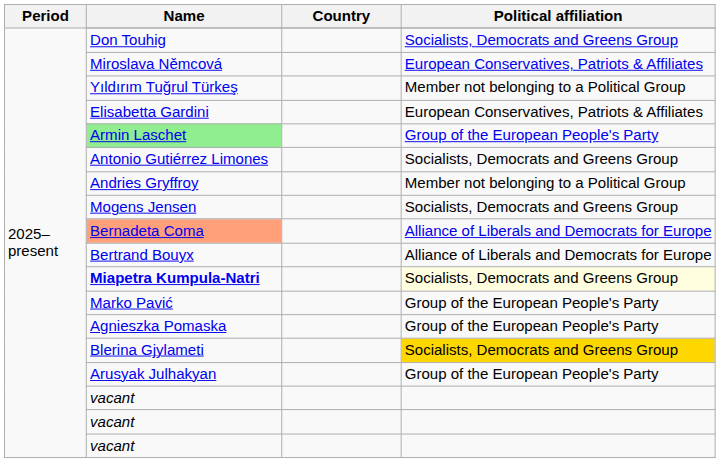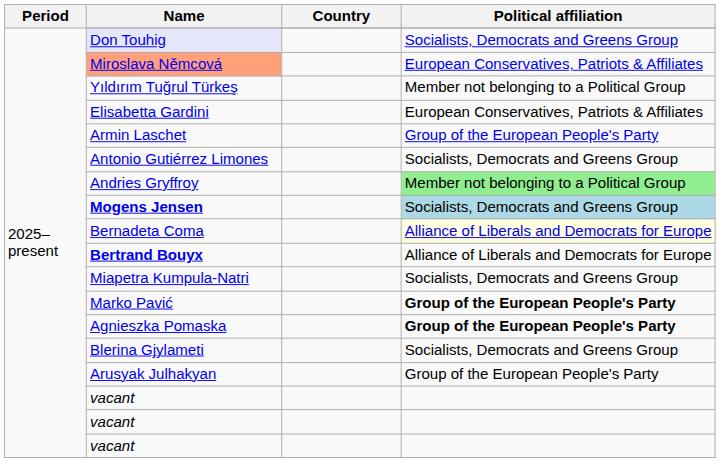(128, 40) no background -> (128, 40) lavender background
(156, 64) no background -> (156, 64) lightsalmon background
(138, 135) lightgreen background -> (138, 135) no background
(545, 183) no background -> (545, 183) lightgreen background
(143, 207) normal -> (146, 207) bold
(541, 207) no background -> (541, 207) lightblue background
(147, 231) lightsalmon background -> (147, 231) no background
(558, 231) no background -> (558, 231) lightyellow background
(142, 254) normal -> (146, 254) bold
(175, 278) bold -> (169, 278) normal
(541, 278) lightyellow background -> (541, 278) no background
(532, 302) normal -> (540, 302) bold
(532, 326) normal -> (540, 326) bold
(541, 350) gold background -> (541, 350) no background
